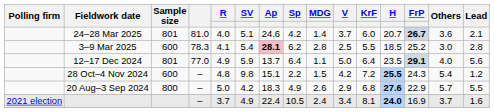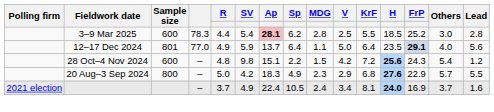- row: (108, 34)
(223, 48) 4.1 -> (223, 34) 4.4
(393, 75) 25.5 -> (393, 61) 25.6
(320, 88) 2.6 -> (320, 75) 2.3
